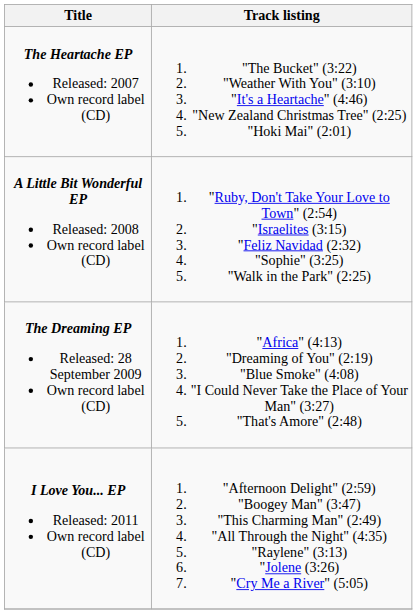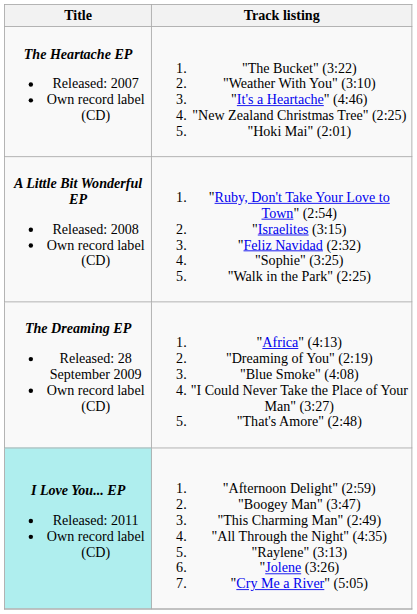(78, 521) no background -> (78, 521) paleturquoise background
